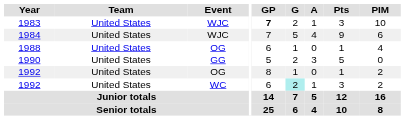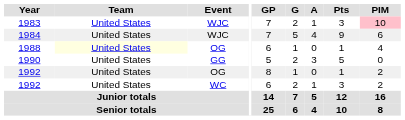(268, 22) bold -> (268, 22) normal
(380, 22) no background -> (380, 22) pink background
(121, 47) no background -> (121, 47) lightyellow background
(295, 84) paleturquoise background -> (295, 84) no background
